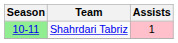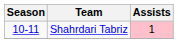(26, 30) lightgreen background -> (26, 30) no background
